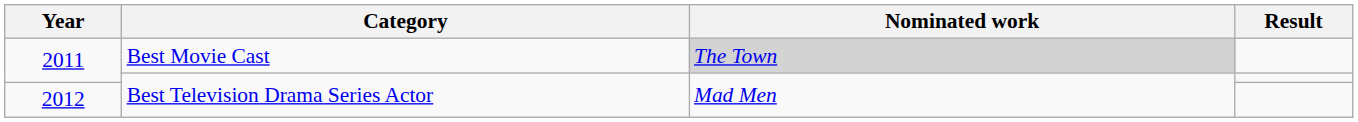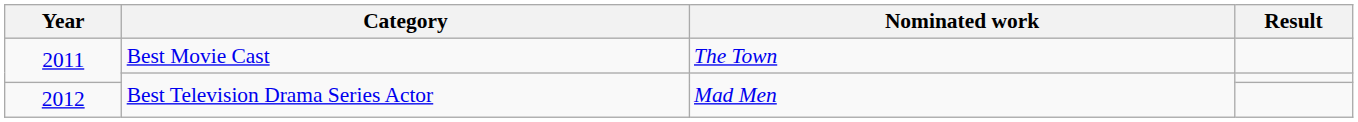(736, 55) lightgrey background -> (736, 55) no background
